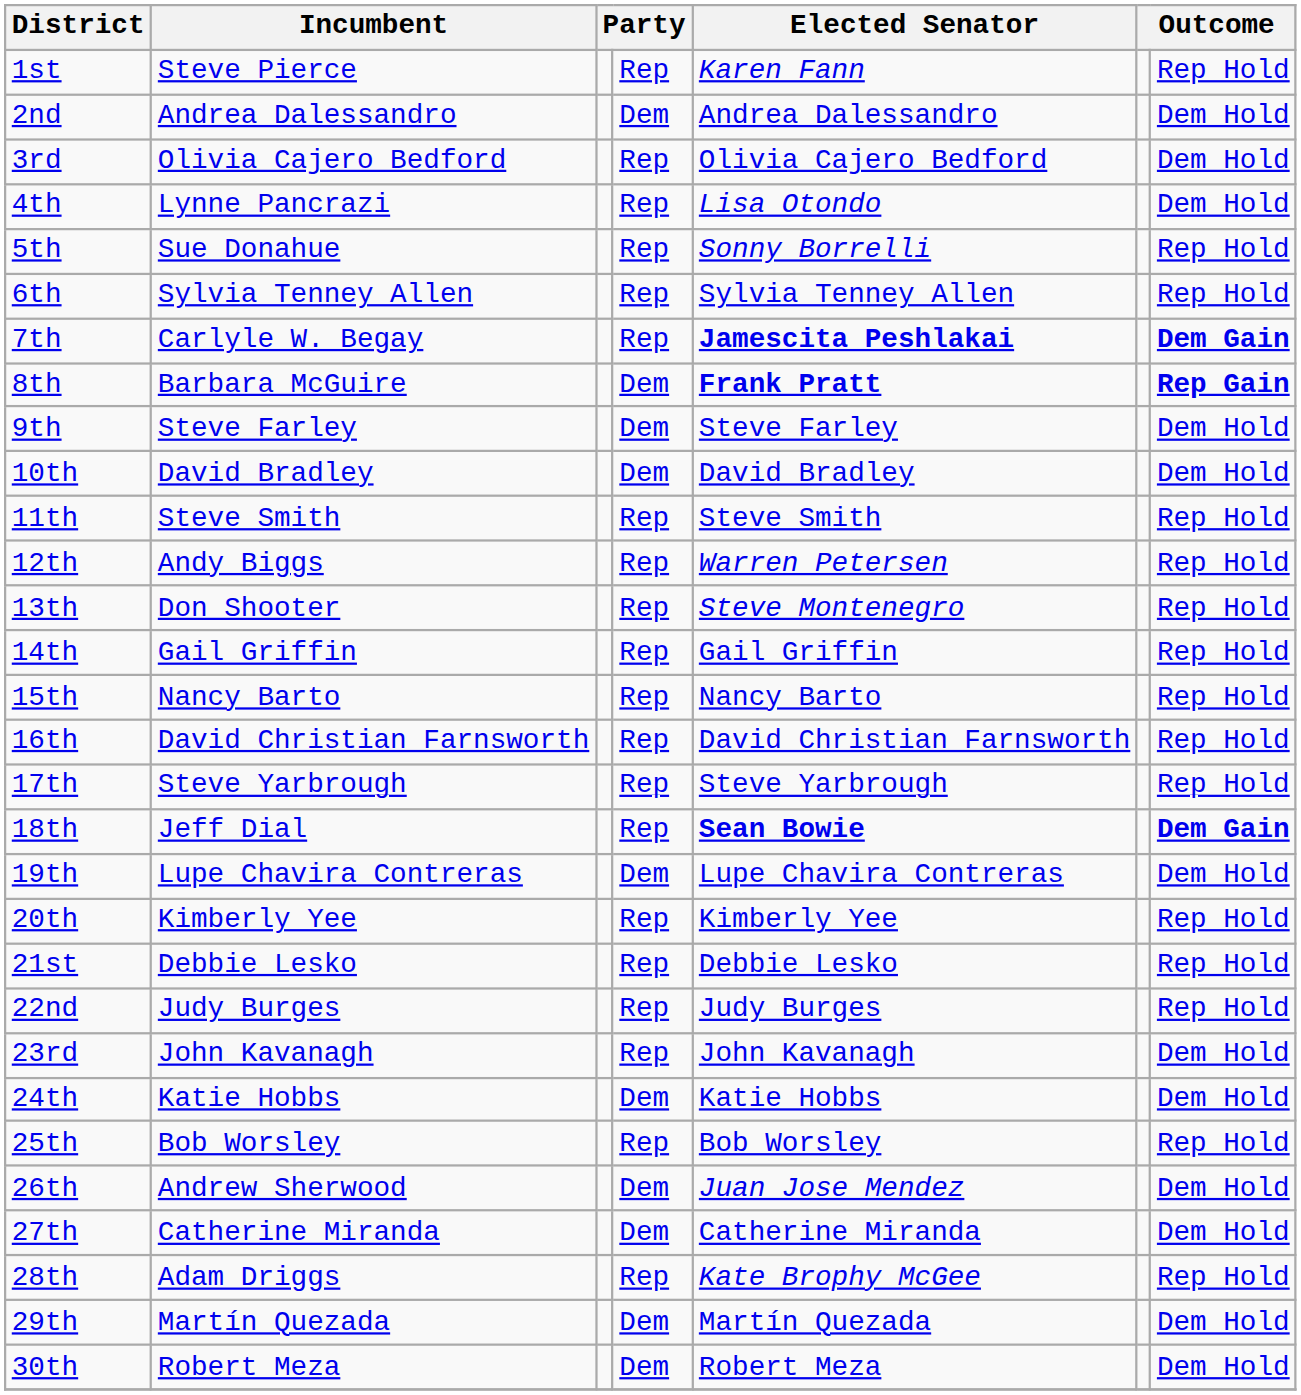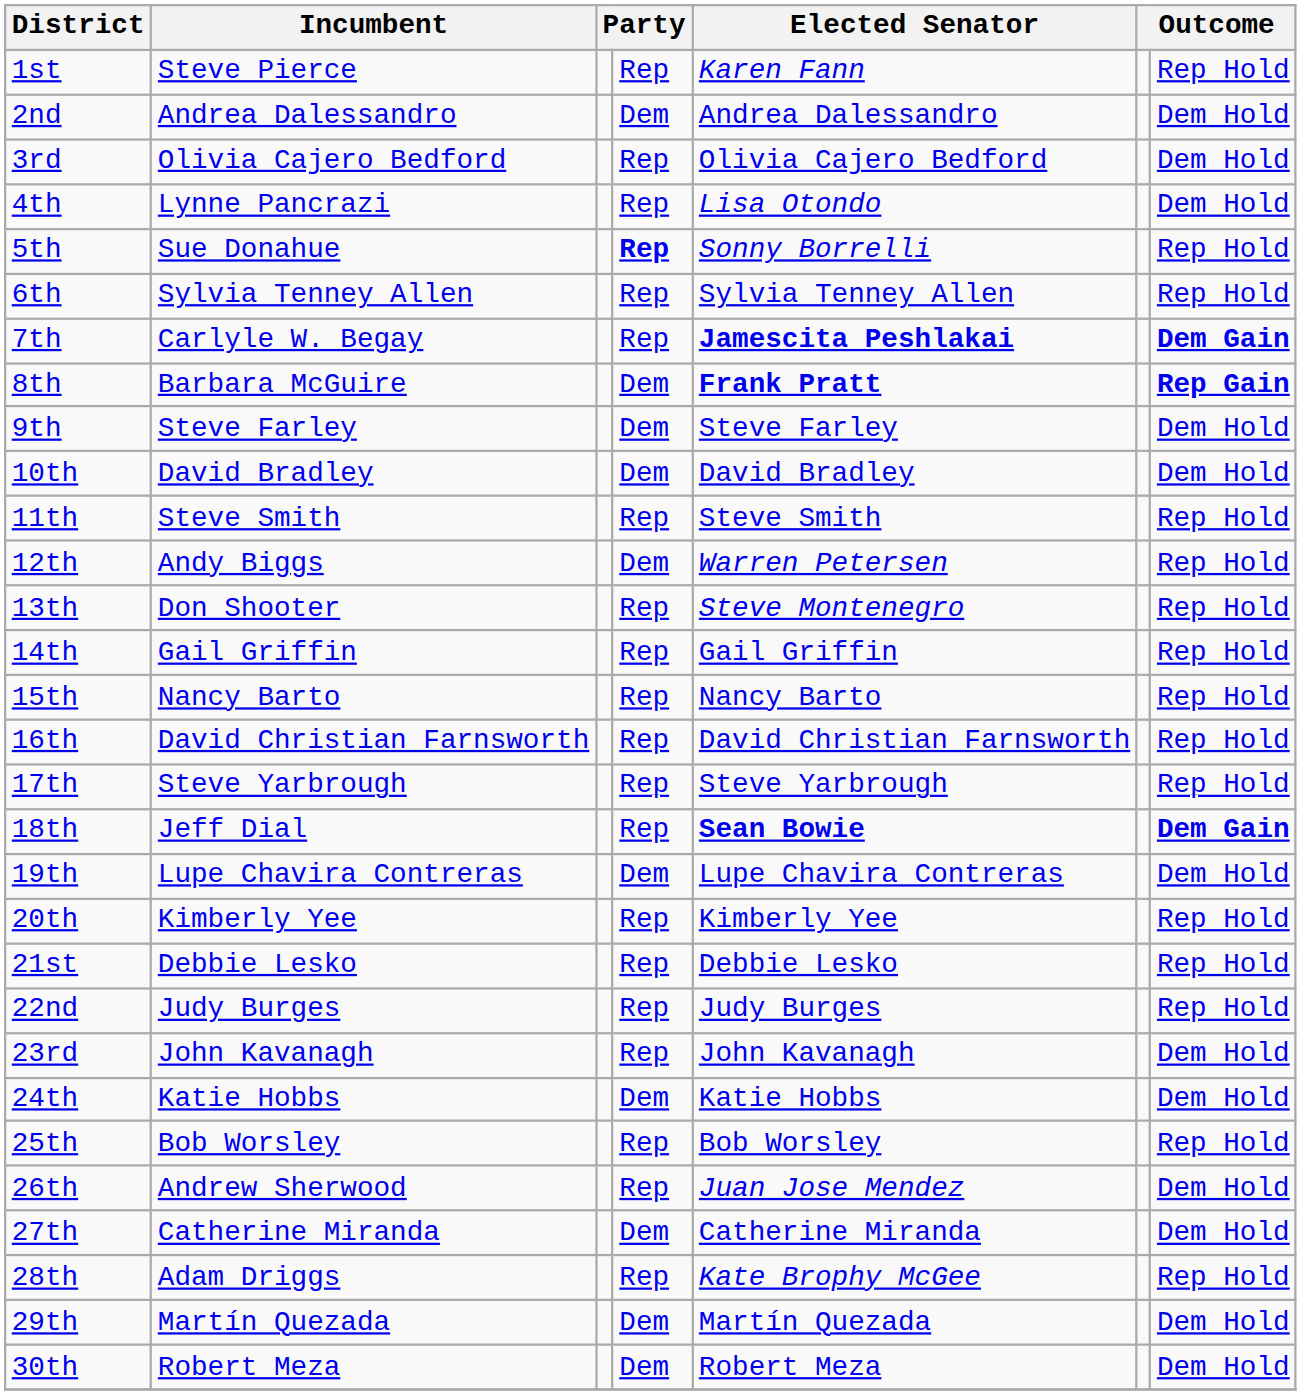(644, 251) normal -> (644, 251) bold
(644, 564) Rep -> (644, 564) Dem
(644, 1189) Dem -> (644, 1189) Rep
